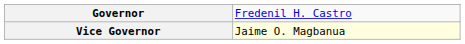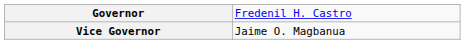(290, 31) lightyellow background -> (290, 31) no background
